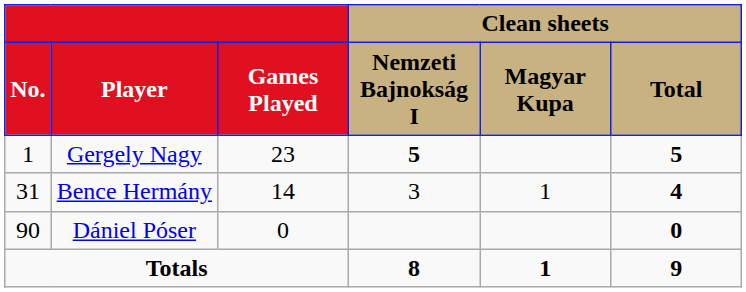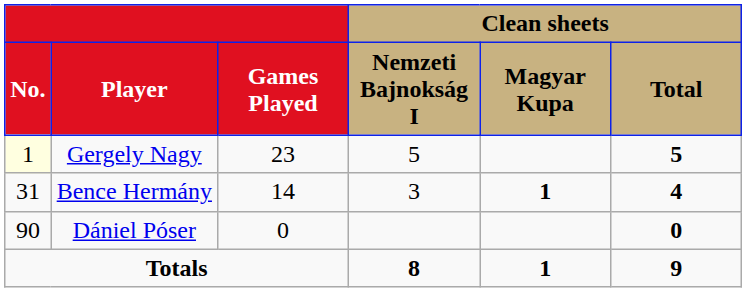(28, 153) no background -> (28, 153) lightyellow background
(414, 153) bold -> (414, 153) normal
(545, 191) normal -> (545, 191) bold
